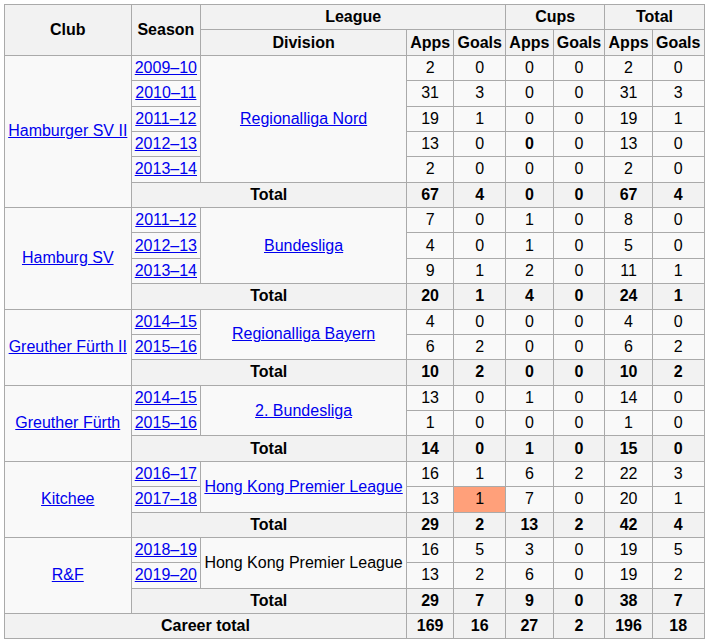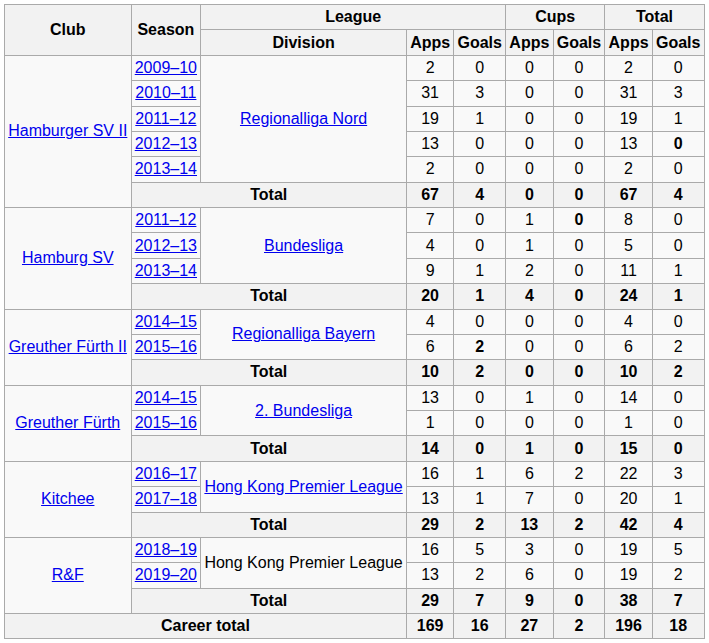(529, 144) bold -> (529, 144) normal
(678, 144) normal -> (678, 144) bold
(579, 220) normal -> (579, 220) bold
(480, 347) normal -> (480, 347) bold
(480, 499) lightsalmon background -> (480, 499) no background
